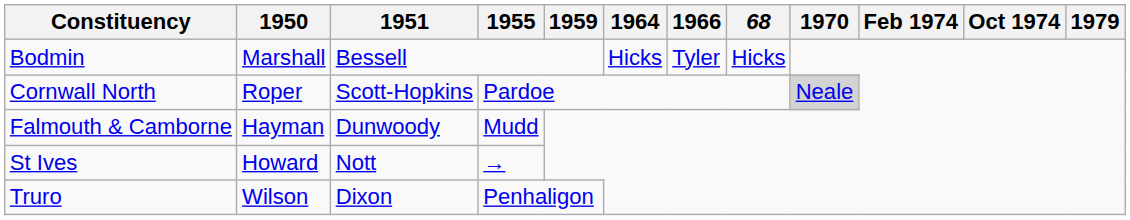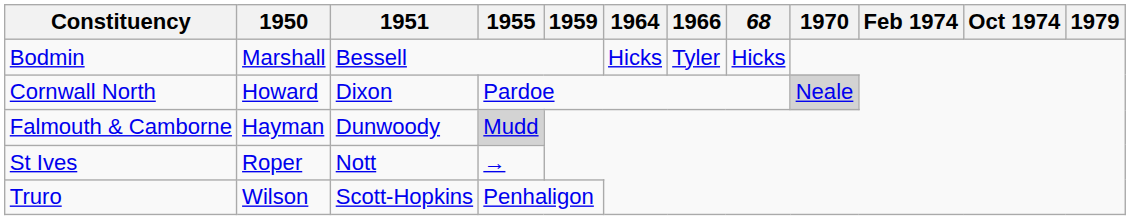(272, 92) Roper -> (280, 92) Howard
(404, 92) Scott-Hopkins -> (364, 92) Dixon
(511, 127) no background -> (511, 127) lightgrey background
(280, 162) Howard -> (272, 162) Roper
(364, 197) Dixon -> (404, 197) Scott-Hopkins
